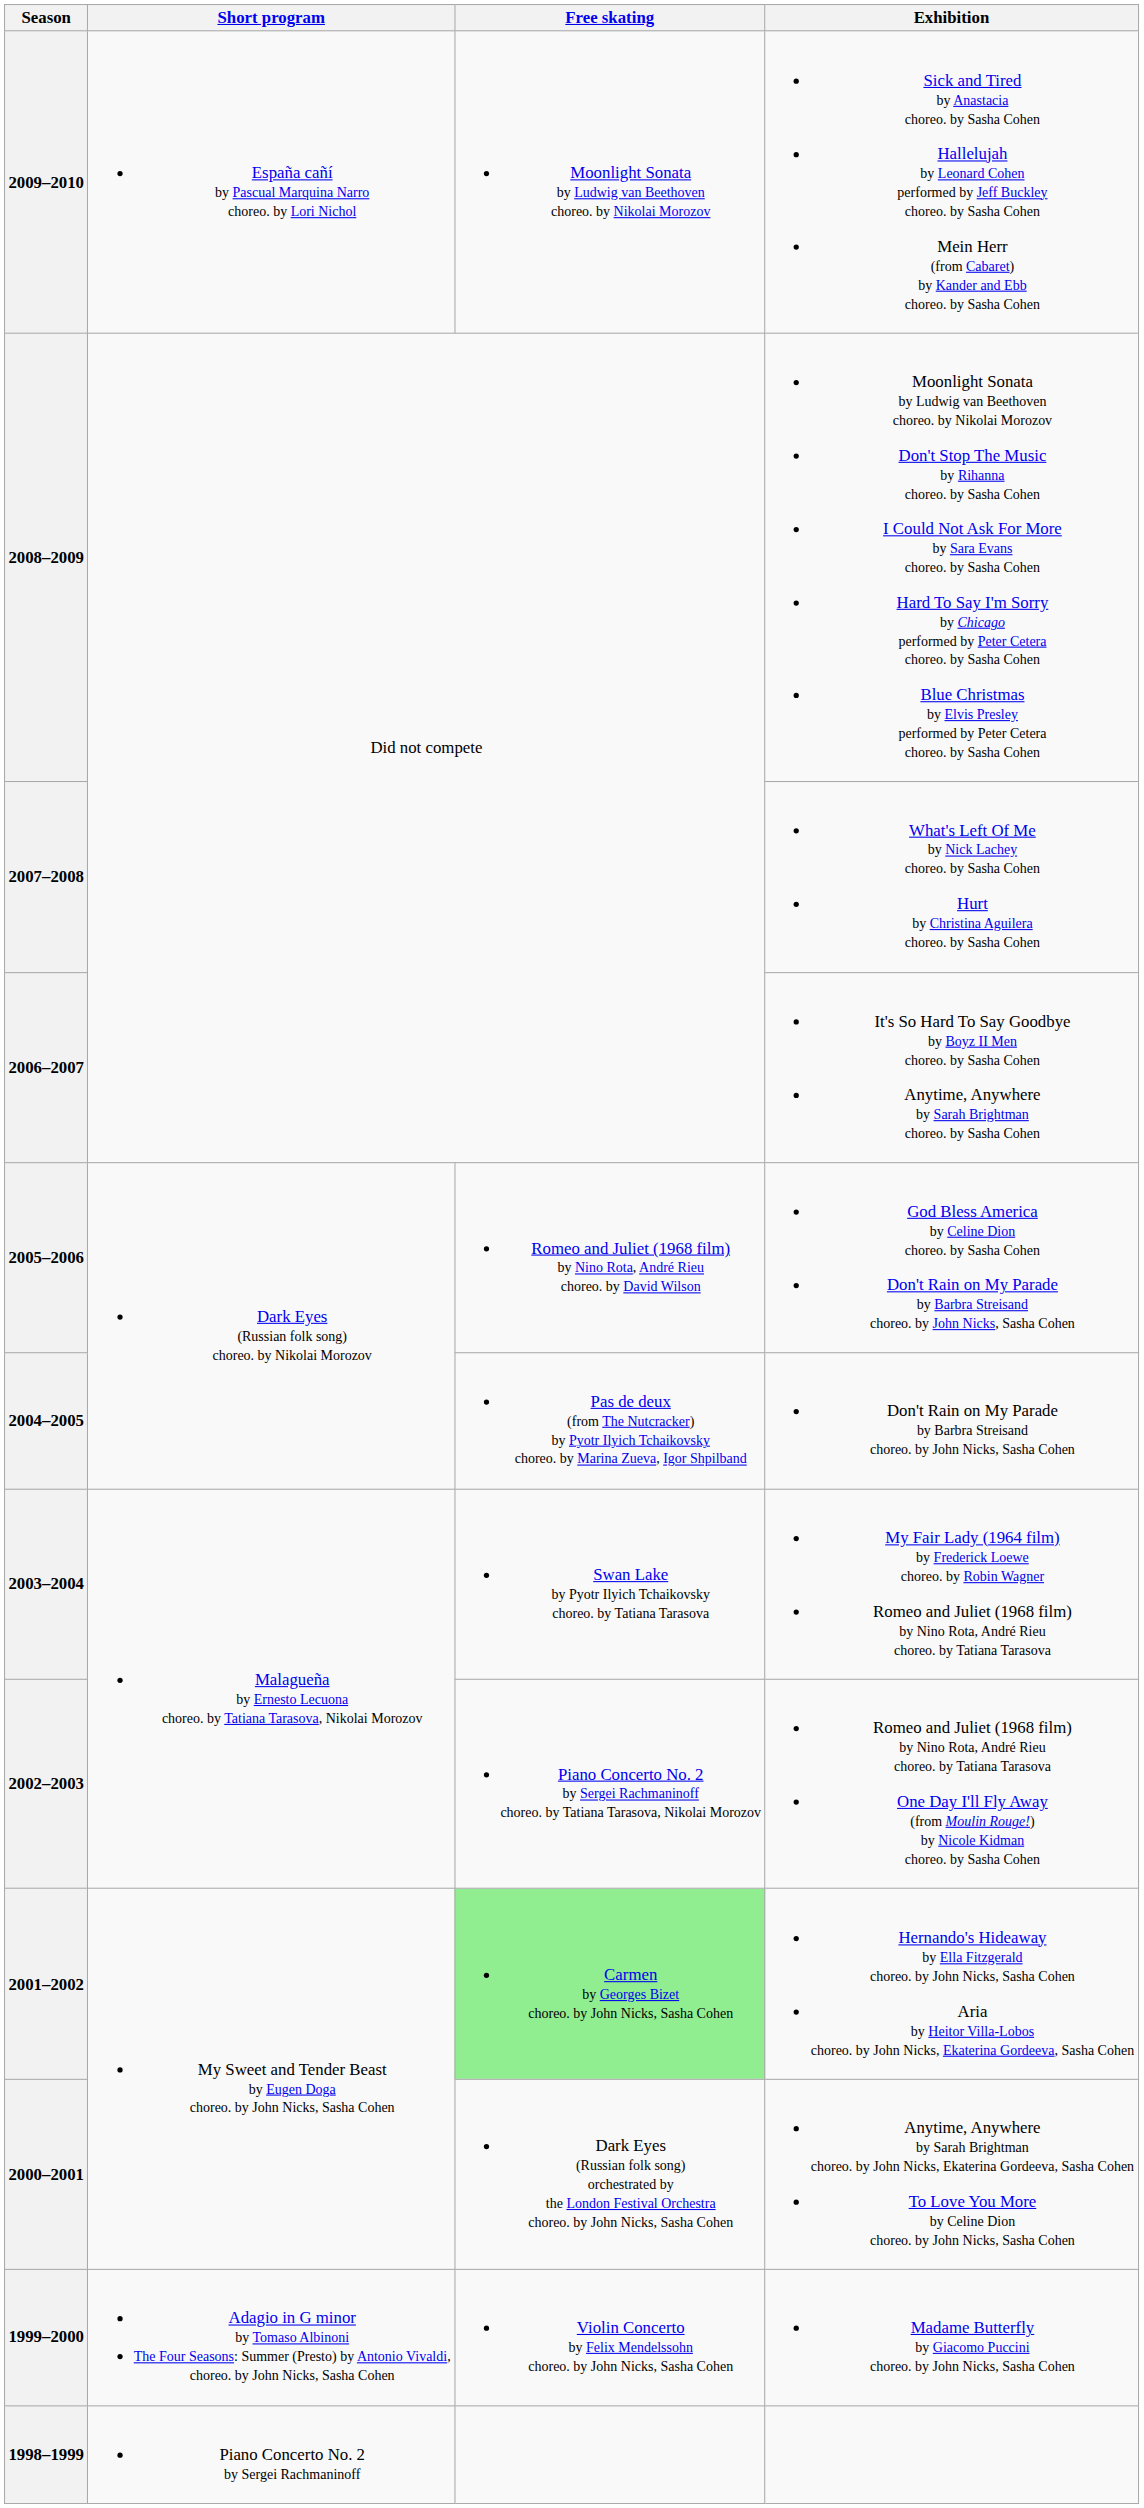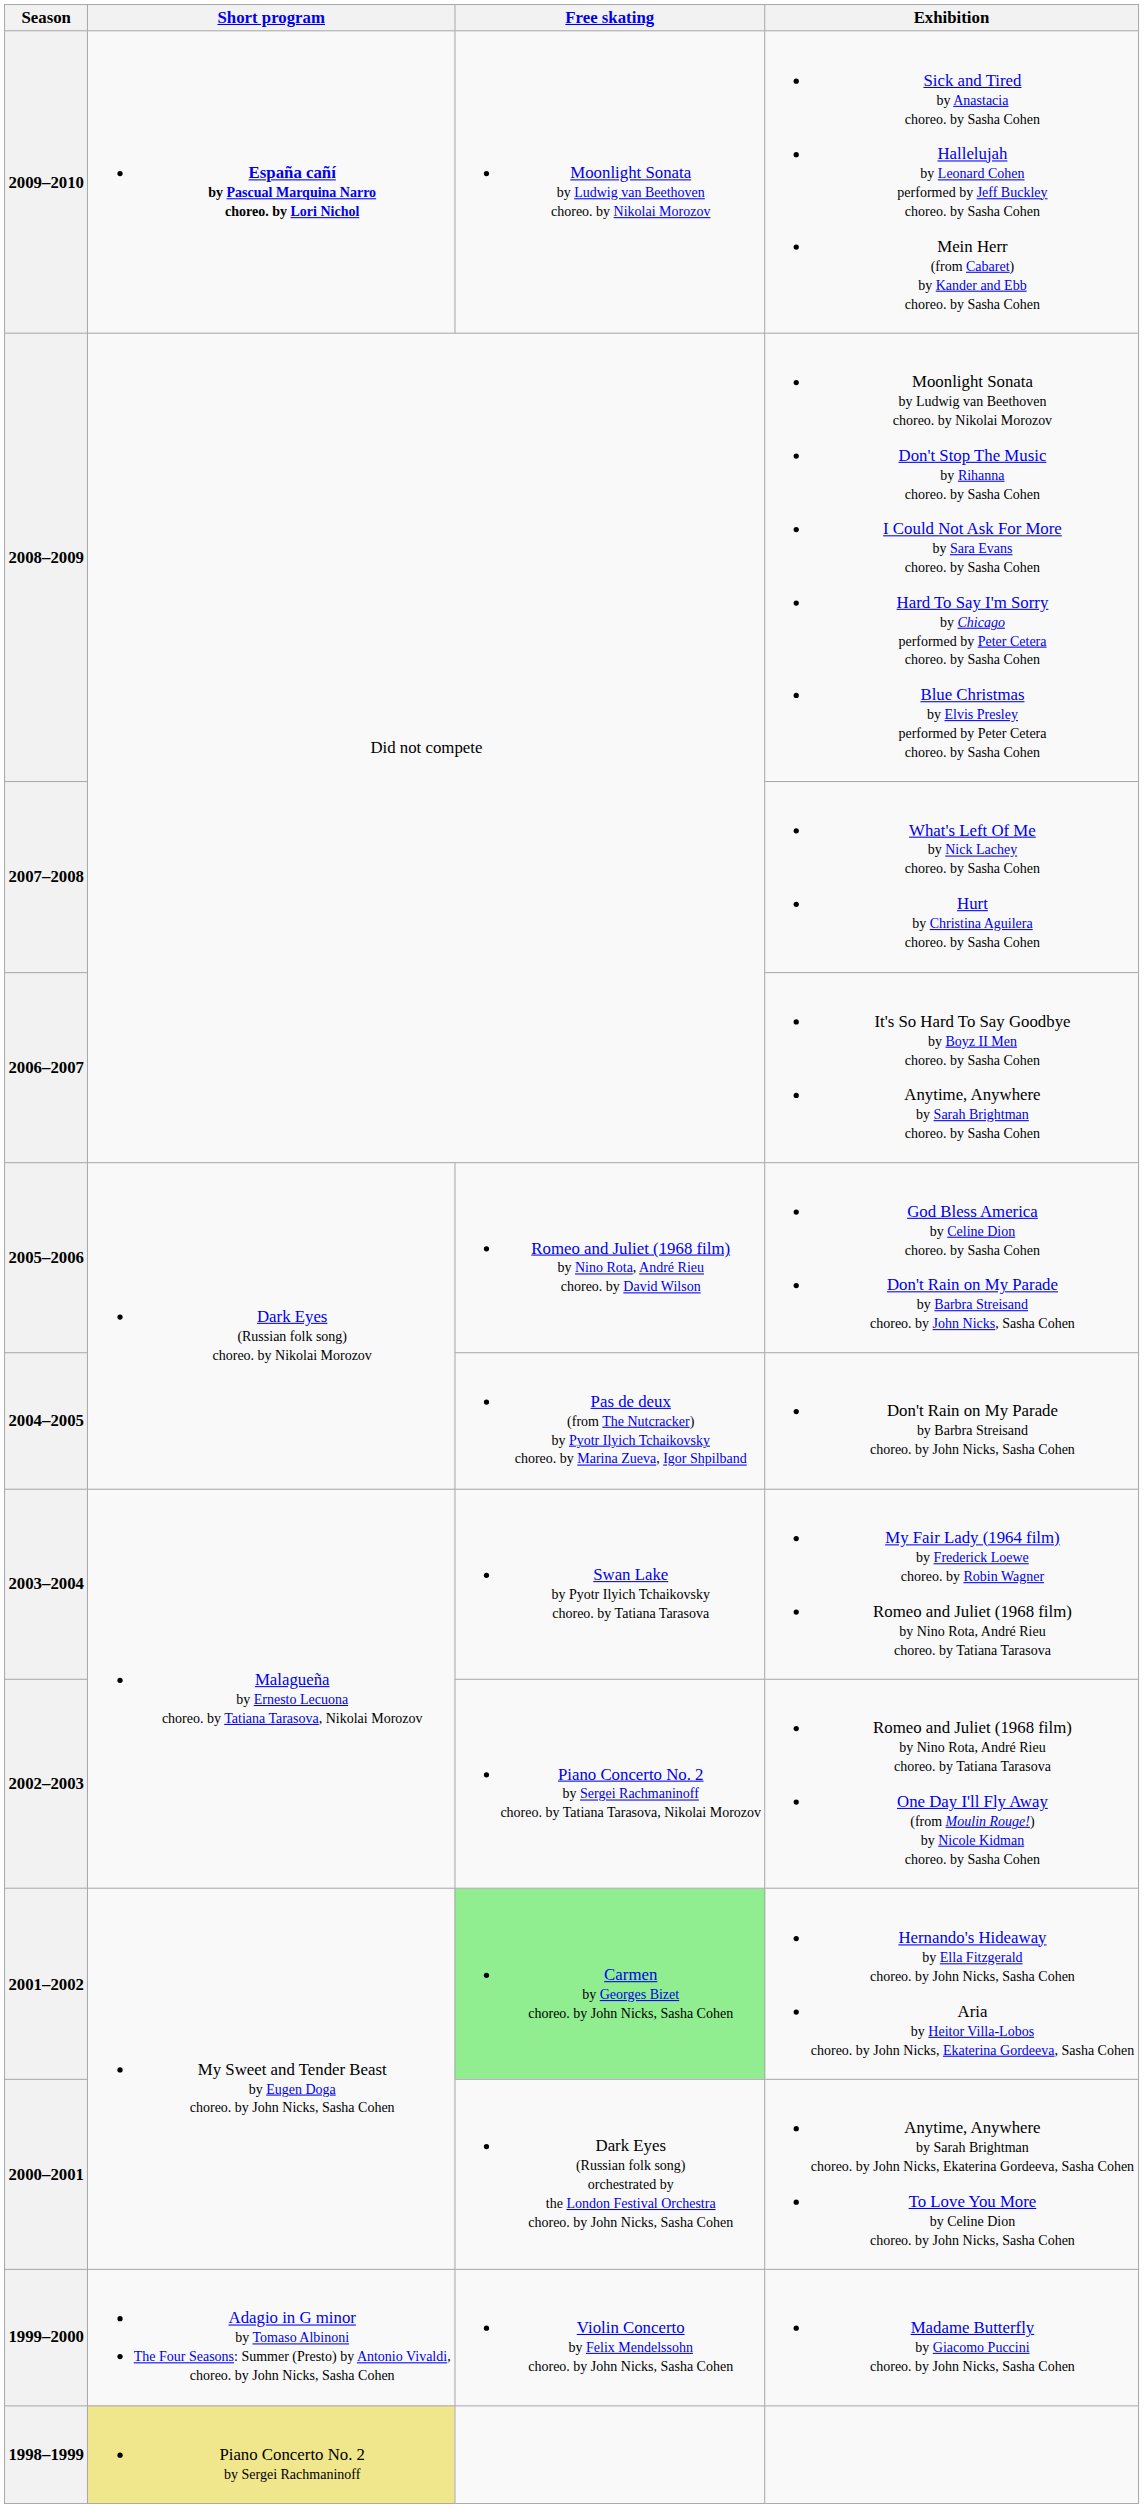(271, 191) normal -> (271, 191) bold
(271, 2464) no background -> (271, 2464) khaki background
